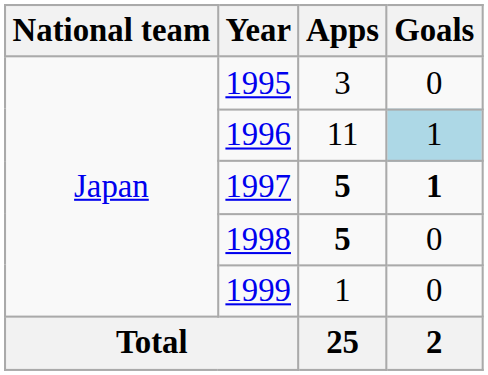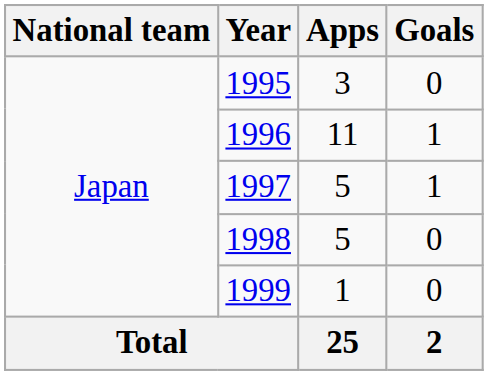(434, 134) lightblue background -> (434, 134) no background
(343, 186) bold -> (343, 186) normal
(434, 186) bold -> (434, 186) normal
(343, 238) bold -> (343, 238) normal
